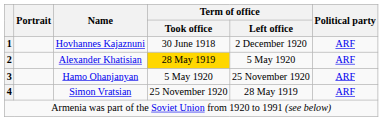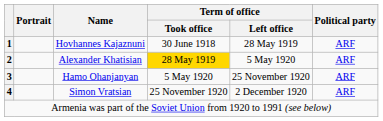(271, 44) 2 December 1920 -> (271, 44) 28 May 1919
(271, 92) 28 May 1919 -> (271, 92) 2 December 1920
